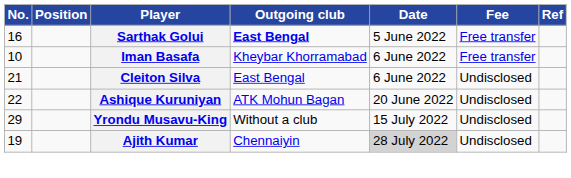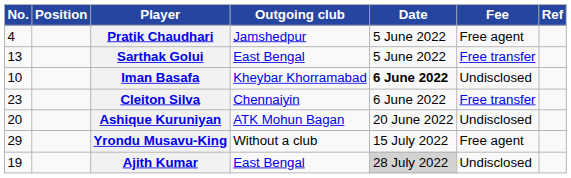+ row: (160, 36)
(15, 36) 16 -> (15, 57) 13
(271, 36) bold -> (269, 57) normal
(409, 57) normal -> (411, 78) bold
(498, 57) Free transfer -> (496, 78) Undisclosed
(15, 78) 21 -> (15, 99) 23
(269, 78) East Bengal -> (266, 99) Chennaiyin
(496, 78) Undisclosed -> (498, 99) Free transfer
(15, 99) 22 -> (15, 120) 20
(496, 120) Undisclosed -> (492, 141) Free agent
(266, 141) Chennaiyin -> (269, 162) East Bengal
